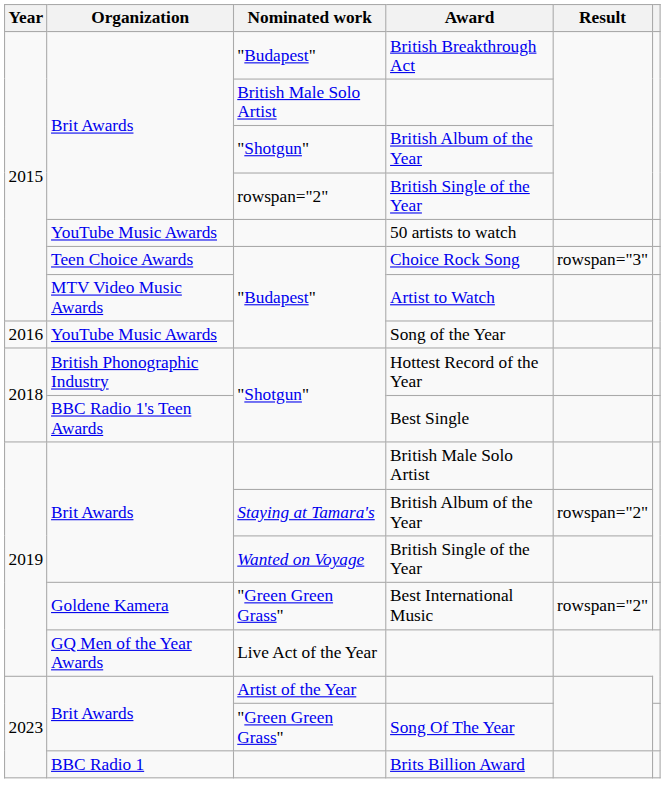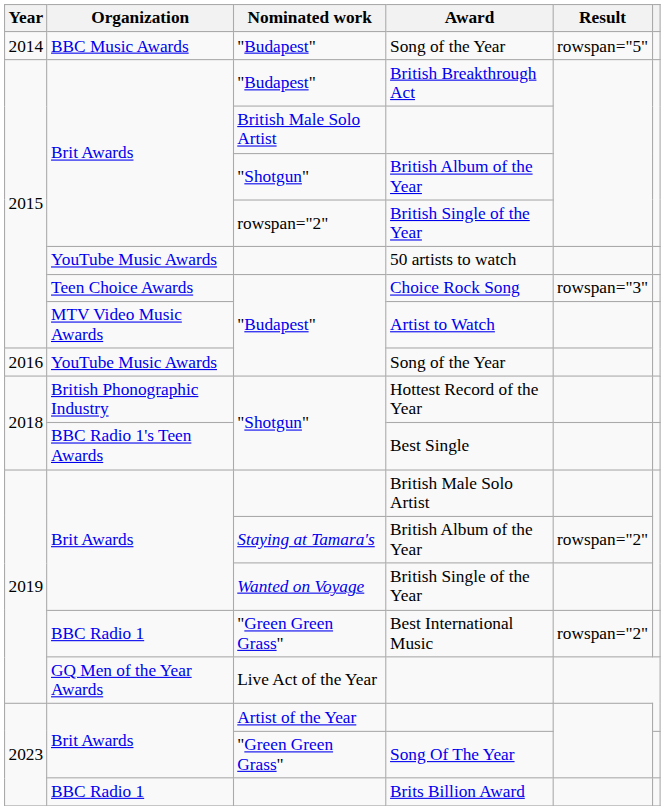+ row: (26, 45)
(110, 605) Goldene Kamera -> (98, 633) BBC Radio 1
